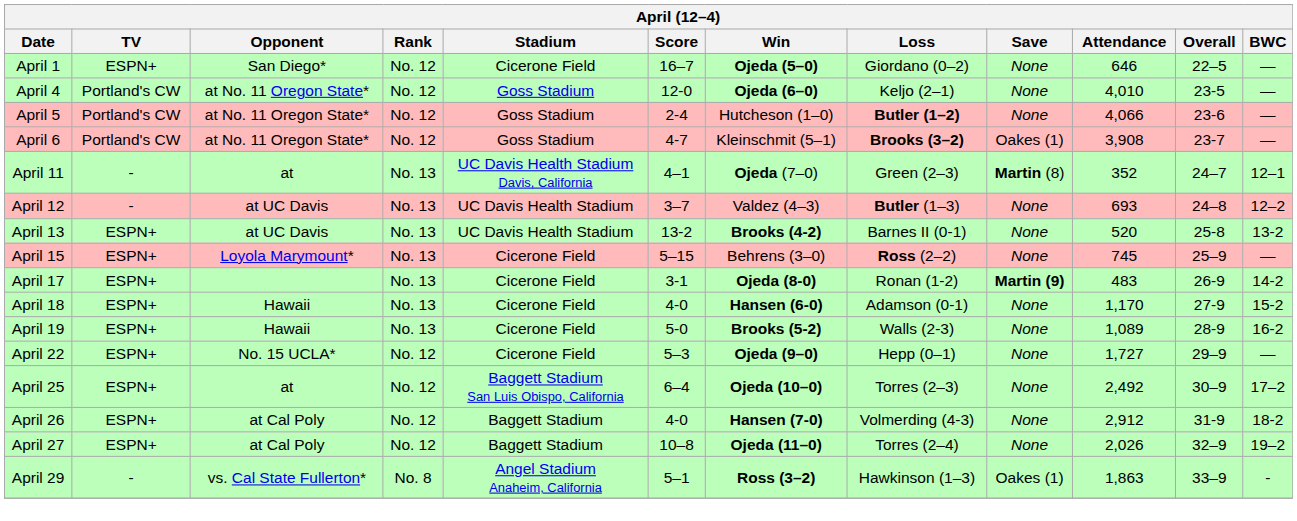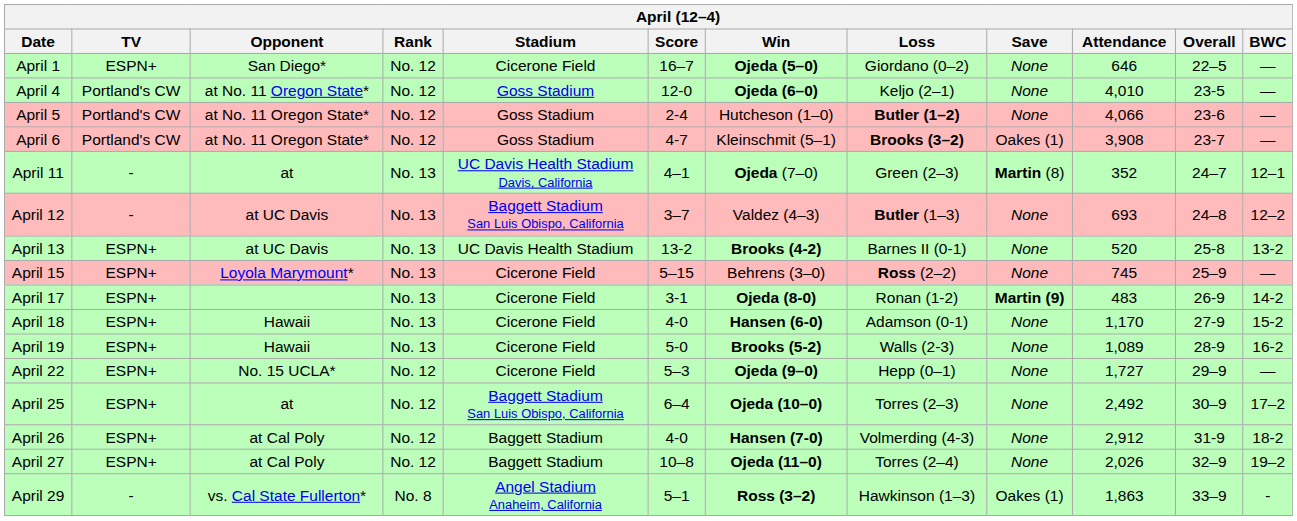(546, 206) UC Davis Health Stadium -> (546, 215) Baggett Stadium San Luis Obispo, California
